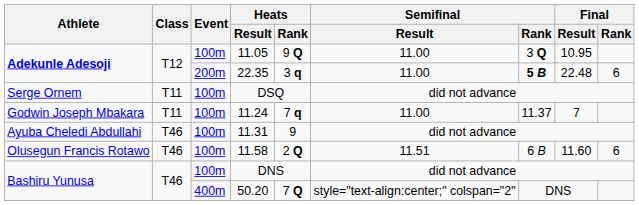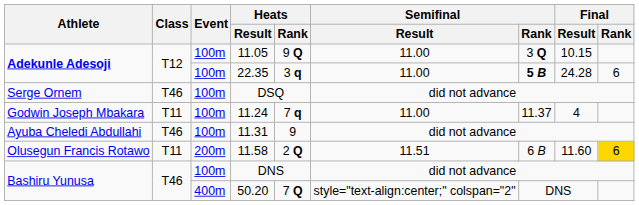(576, 54) 10.95 -> (576, 54) 10.15
(210, 73) 200m -> (210, 73) 100m
(576, 73) 22.48 -> (576, 73) 24.28
(172, 93) T11 -> (172, 93) T46
(576, 112) 7 -> (576, 112) 4
(172, 152) T46 -> (172, 152) T11
(210, 152) 100m -> (210, 152) 200m
(616, 152) no background -> (616, 152) gold background
